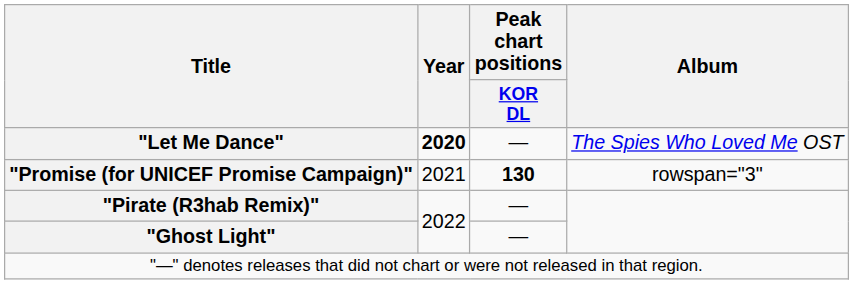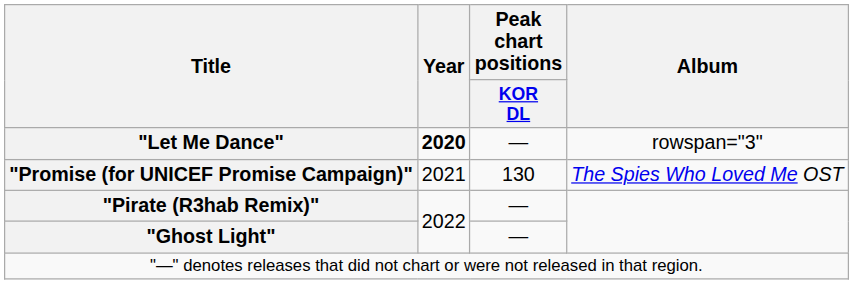(707, 143) The Spies Who Loved Me OST -> (707, 143) rowspan="3"
(518, 174) bold -> (518, 174) normal
(707, 174) rowspan="3" -> (707, 174) The Spies Who Loved Me OST
